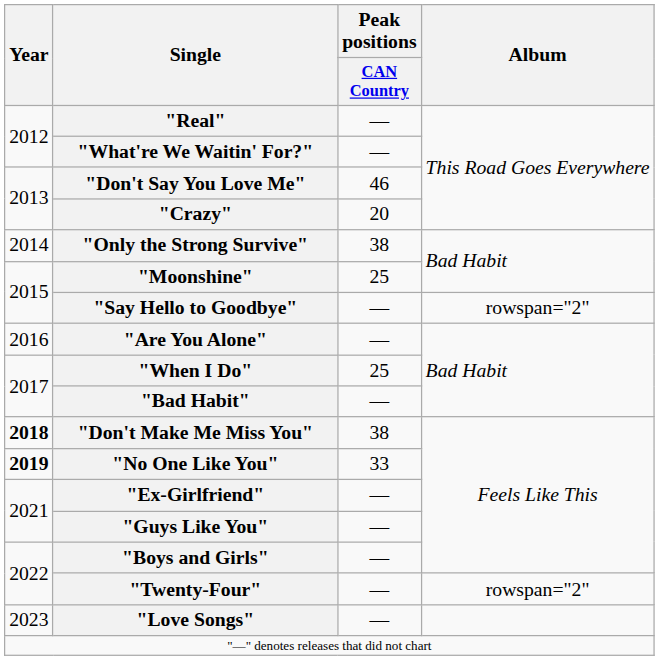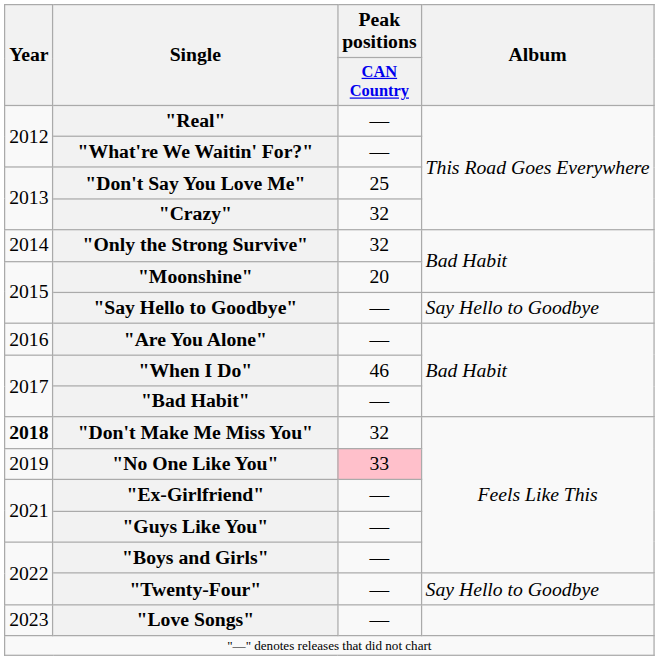(379, 183) 46 -> (379, 183) 25
(379, 214) 20 -> (379, 214) 32
(379, 245) 38 -> (379, 245) 32
(379, 276) 25 -> (379, 276) 20
(538, 307) rowspan="2" -> (512, 307) Say Hello to Goodbye
(379, 370) 25 -> (379, 370) 46
(379, 432) 38 -> (379, 432) 32
(29, 463) bold -> (29, 463) normal
(379, 463) no background -> (379, 463) pink background
(538, 588) rowspan="2" -> (512, 588) Say Hello to Goodbye
